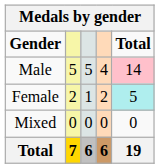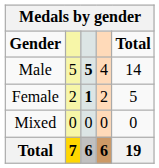(88, 70) normal -> (88, 70) bold
(133, 70) pink background -> (133, 70) no background
(88, 97) normal -> (88, 97) bold
(133, 97) paleturquoise background -> (133, 97) no background
